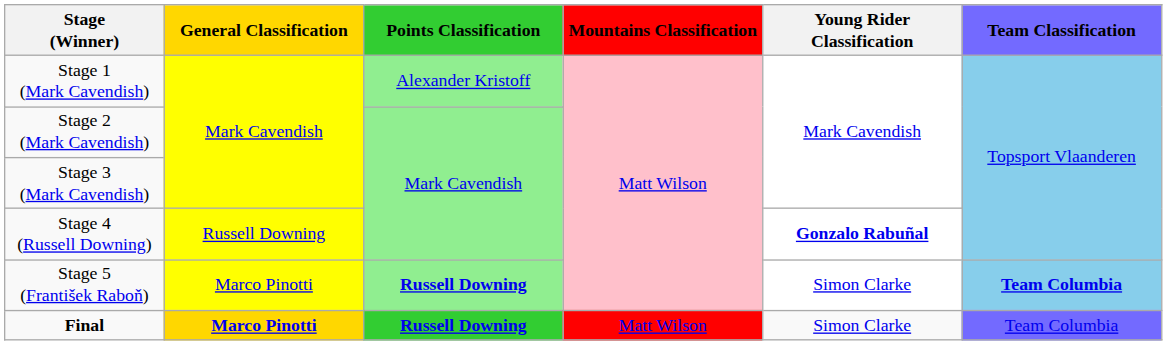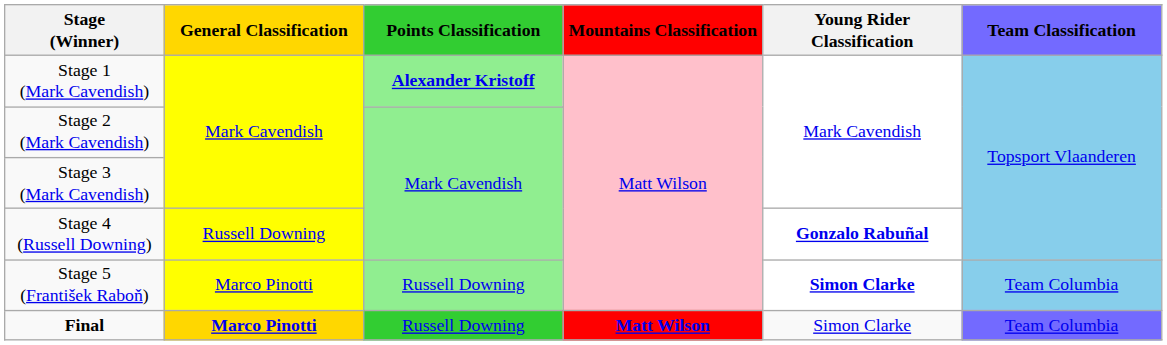(463, 81) normal -> (463, 81) bold
(463, 285) bold -> (463, 285) normal
(862, 285) normal -> (862, 285) bold
(1062, 285) bold -> (1062, 285) normal
(463, 325) bold -> (463, 325) normal
(663, 325) normal -> (663, 325) bold
